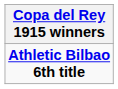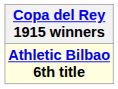(59, 63) no background -> (59, 63) lightyellow background
